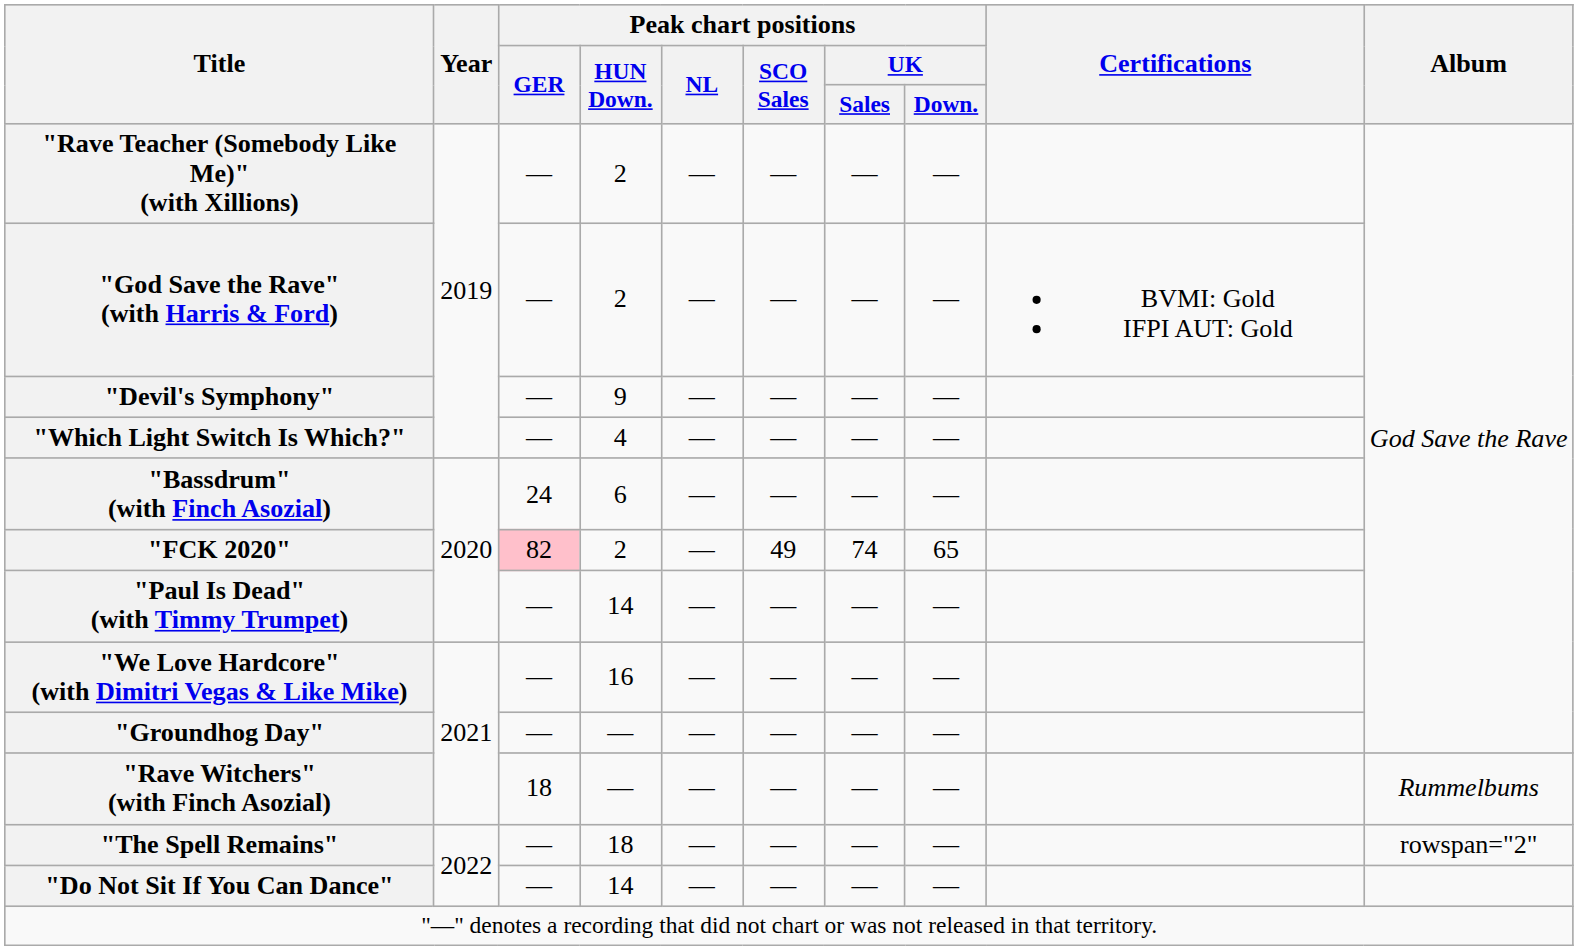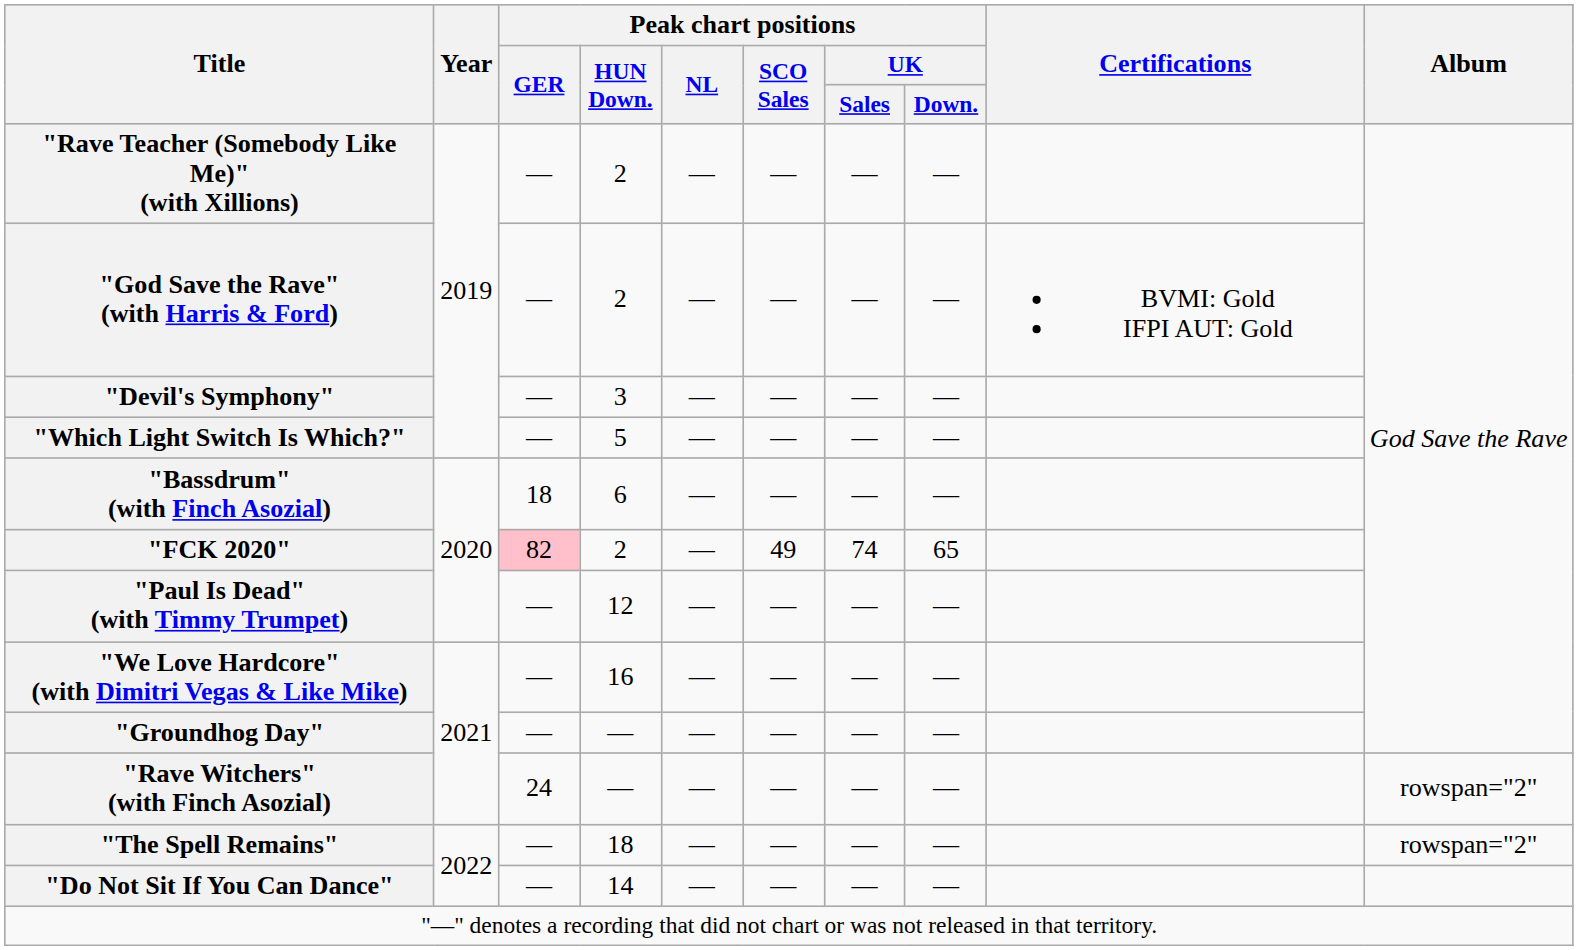(620, 396) 9 -> (620, 396) 3
(620, 437) 4 -> (620, 437) 5
(539, 493) 24 -> (539, 493) 18
(620, 605) 14 -> (620, 605) 12
(539, 788) 18 -> (539, 788) 24
(1469, 788) Rummelbums -> (1469, 788) rowspan="2"
